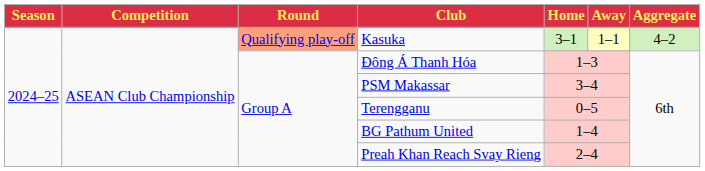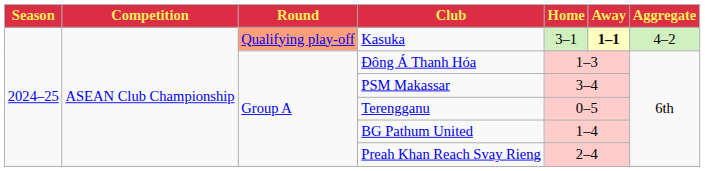(609, 39) normal -> (609, 39) bold
